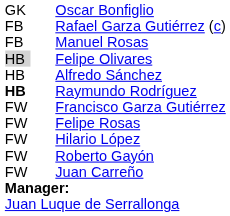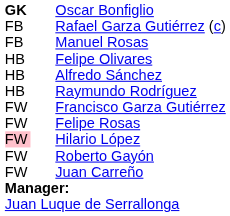(15, 10) normal -> (16, 10) bold
(15, 59) lightgrey background -> (15, 59) no background
(15, 91) bold -> (15, 91) normal
(16, 139) no background -> (16, 139) pink background
